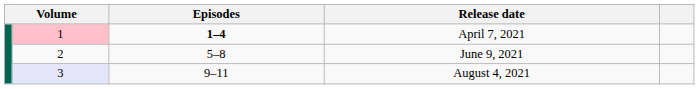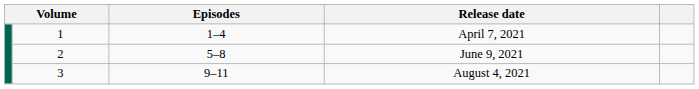(60, 34) pink background -> (60, 34) no background
(216, 34) bold -> (216, 34) normal
(60, 73) lavender background -> (60, 73) no background
